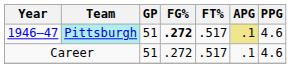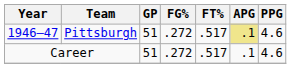(101, 34) paleturquoise background -> (101, 34) no background
(178, 34) bold -> (178, 34) normal
